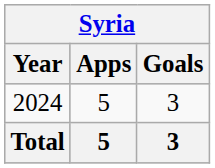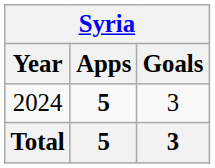(104, 102) normal -> (104, 102) bold
